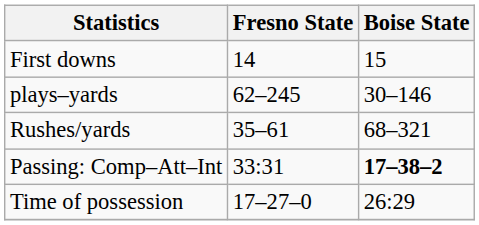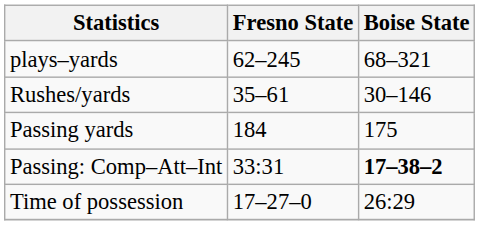- row: (63, 58)
(398, 94) 30–146 -> (398, 58) 68–321
(398, 130) 68–321 -> (398, 94) 30–146
+ row: (72, 130)
